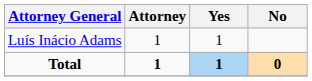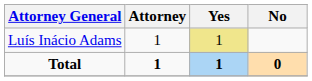(219, 40) no background -> (219, 40) khaki background
